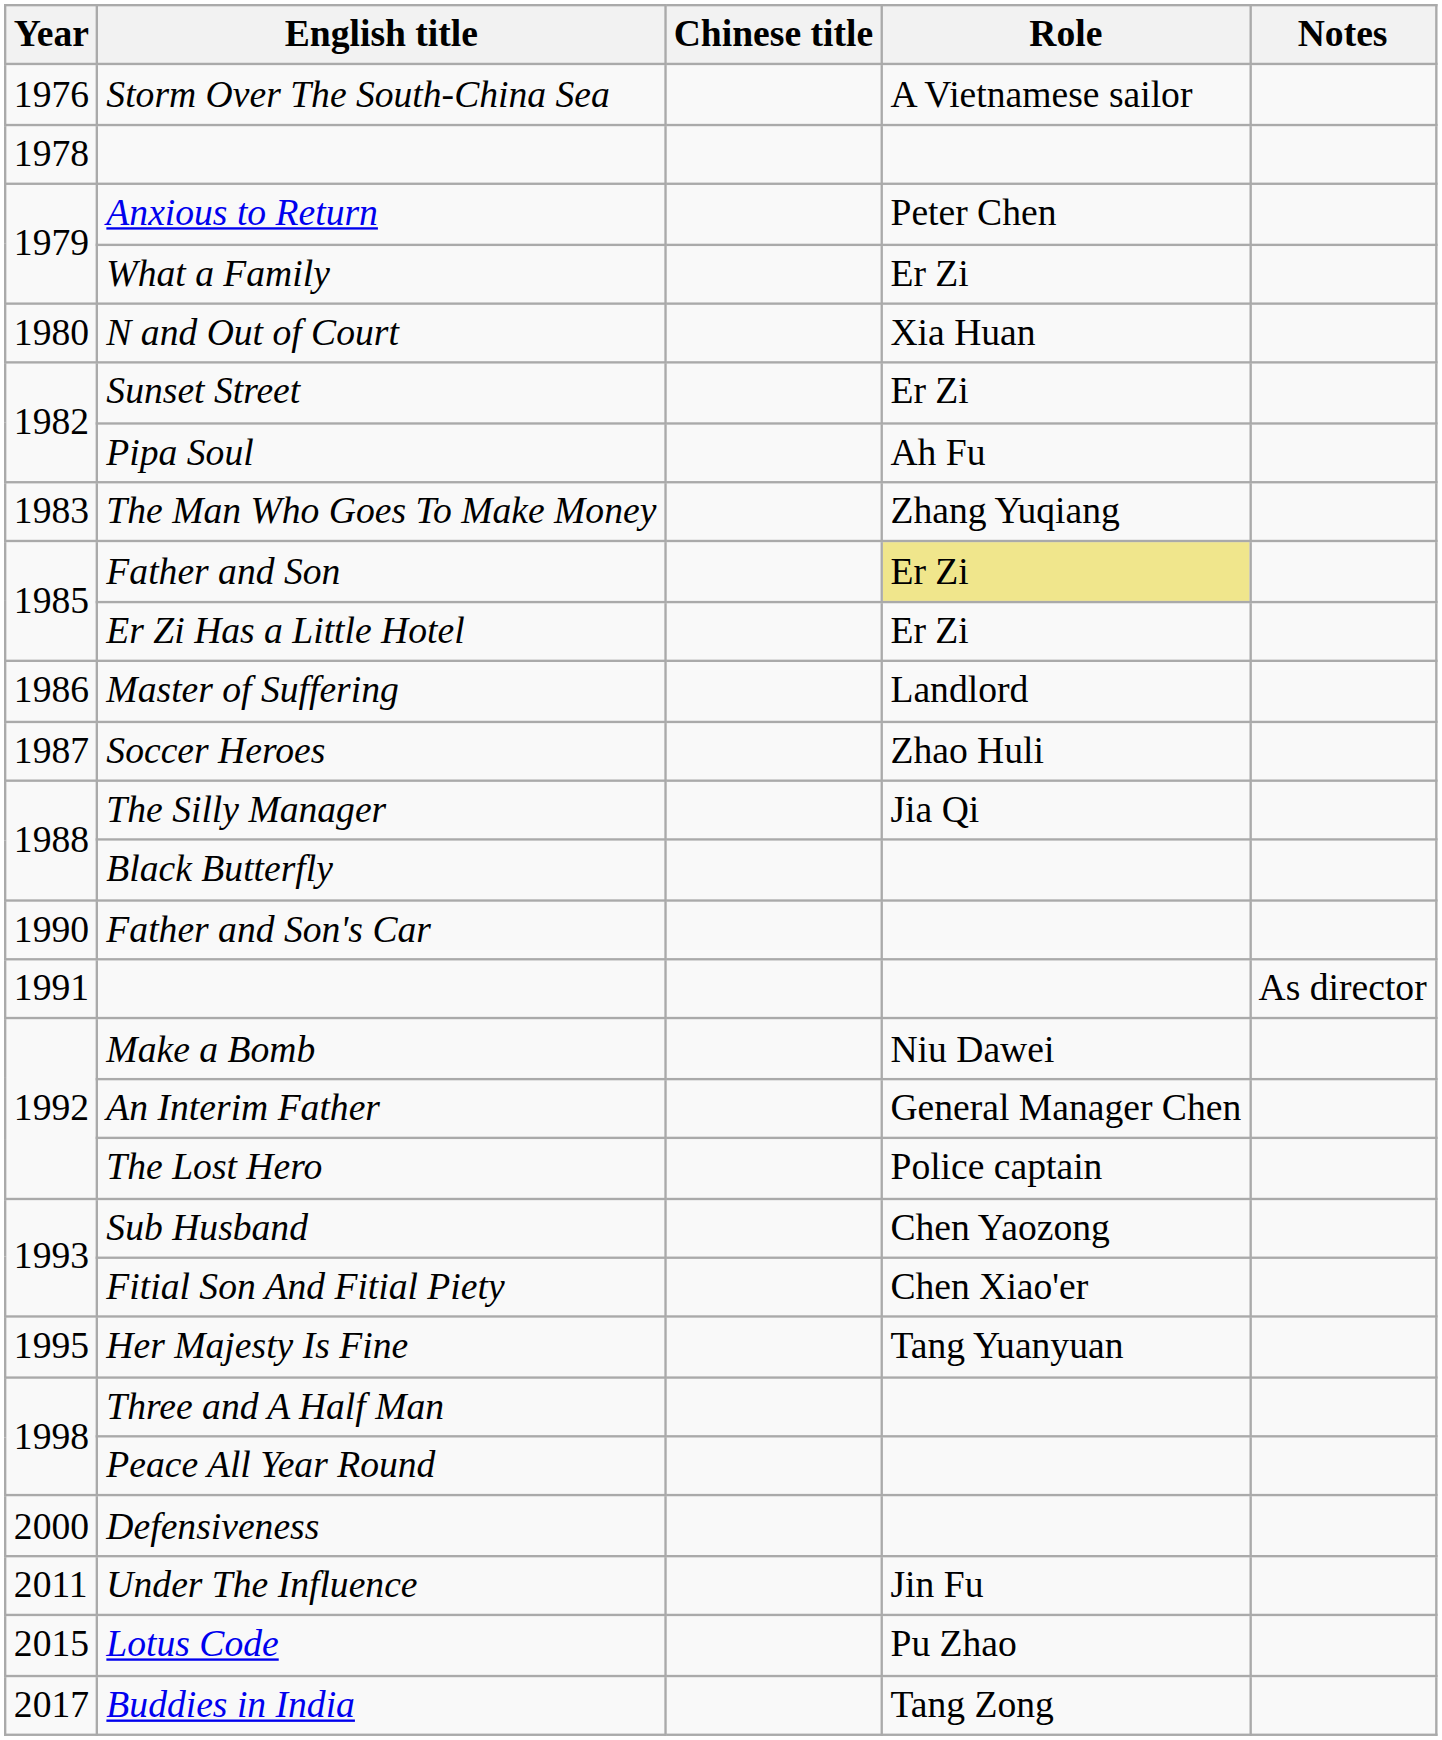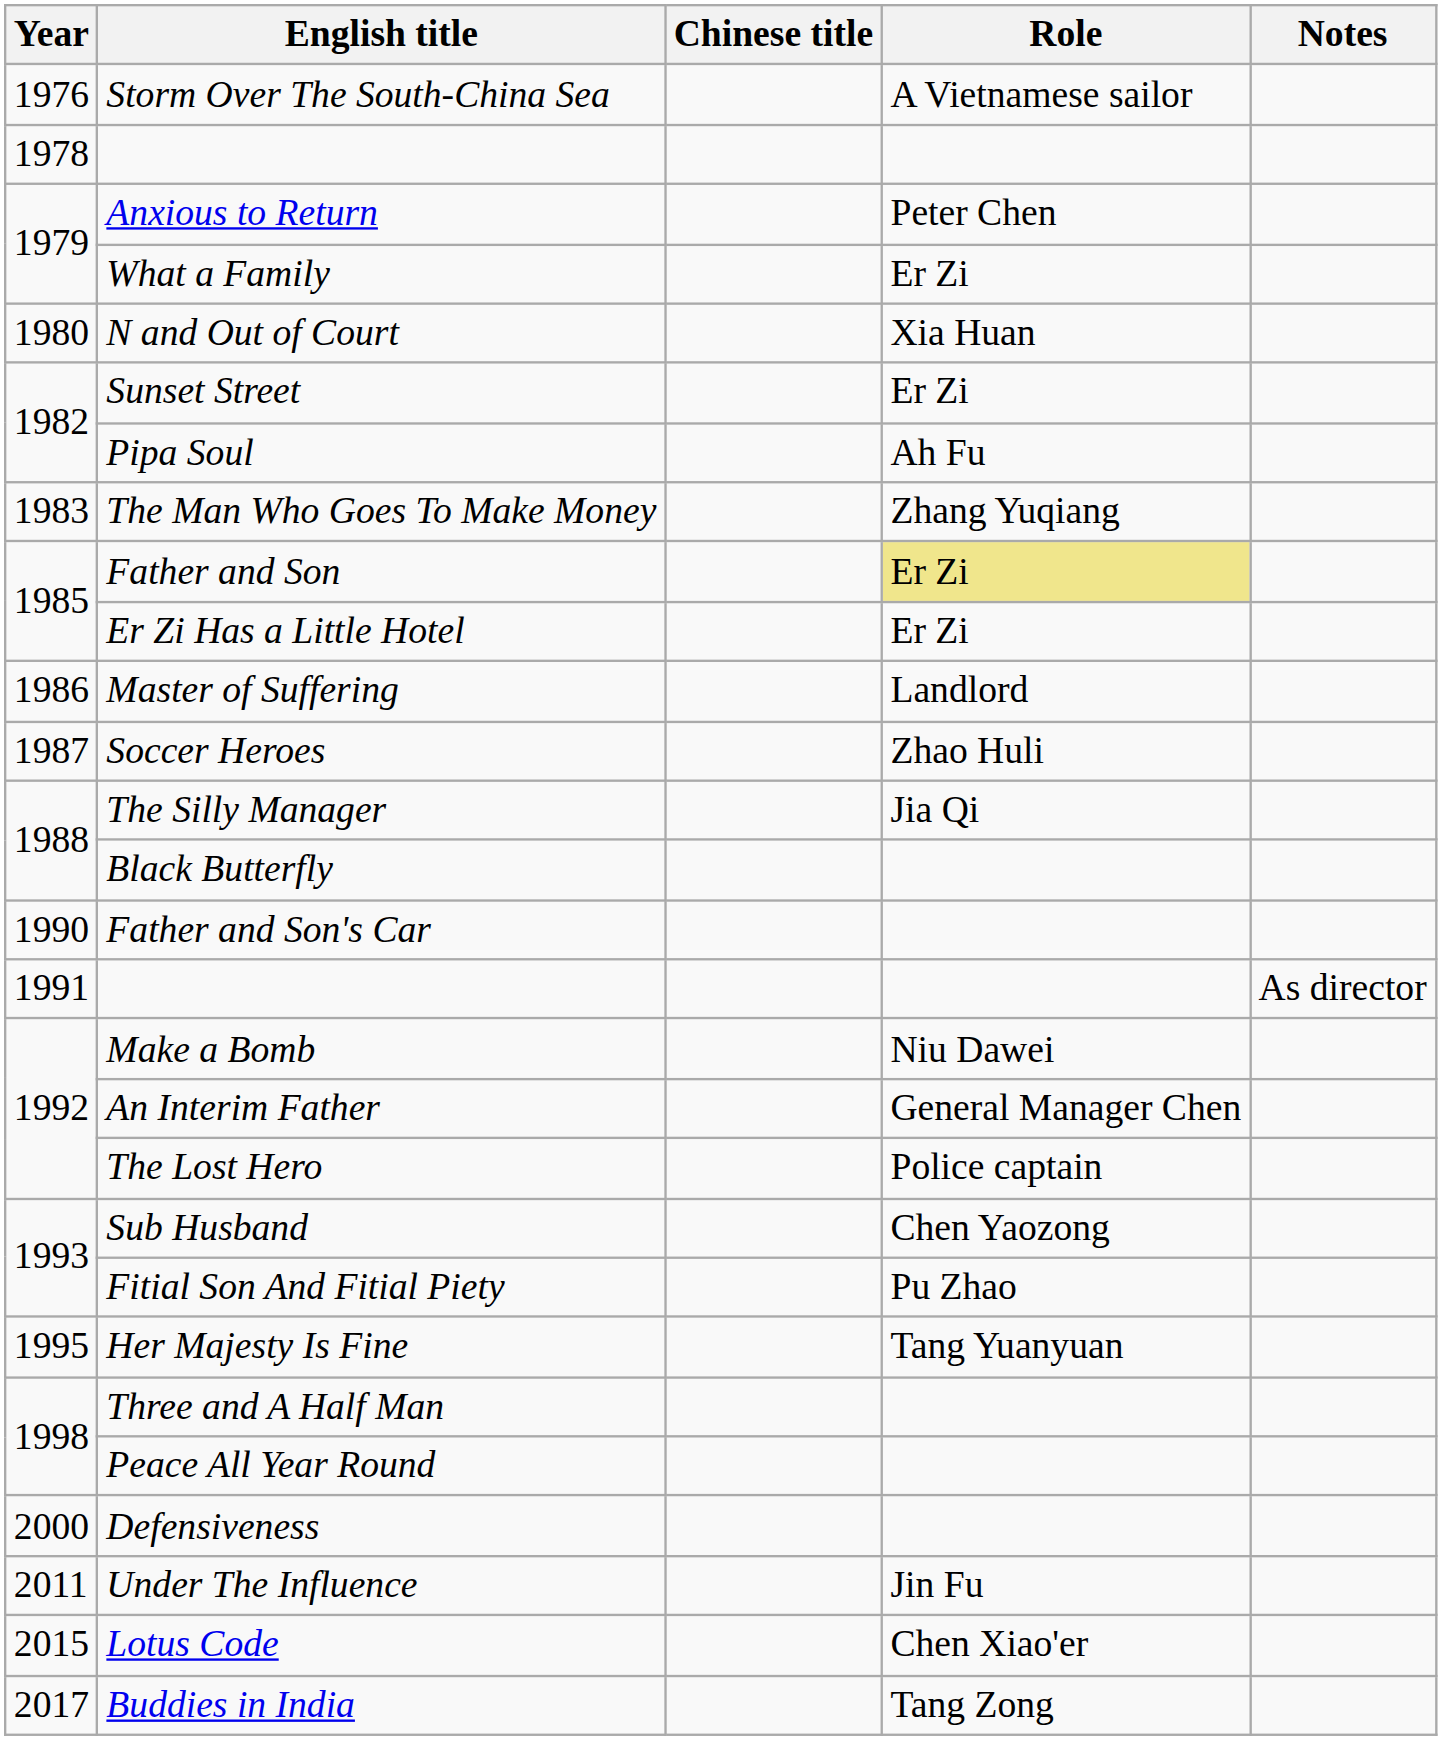(989, 1286) Chen Xiao'er -> (954, 1286) Pu Zhao
(954, 1644) Pu Zhao -> (989, 1644) Chen Xiao'er
